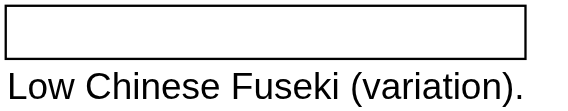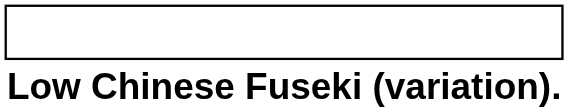(266, 87) normal -> (284, 87) bold
